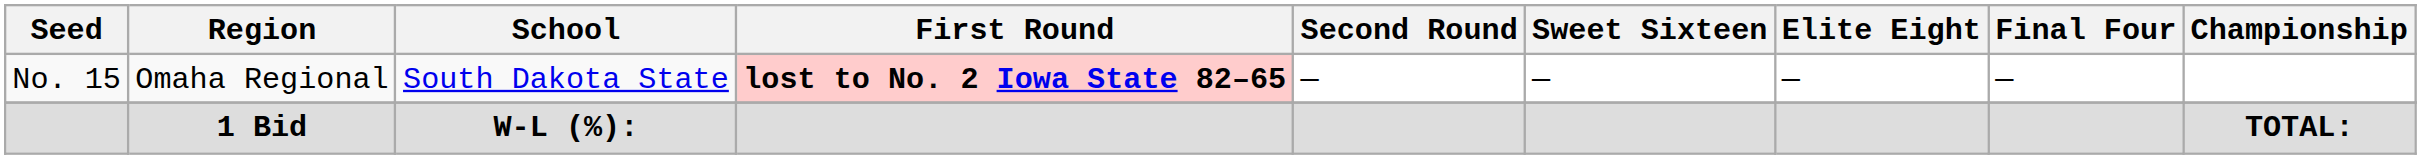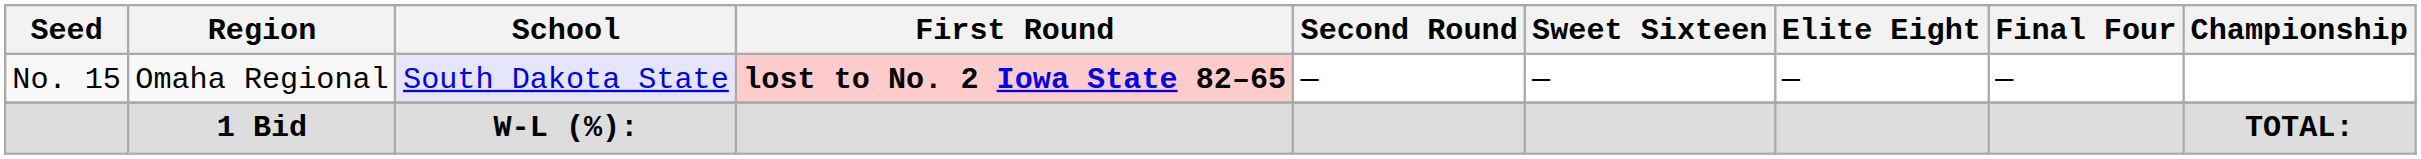(566, 79) no background -> (566, 79) lavender background
